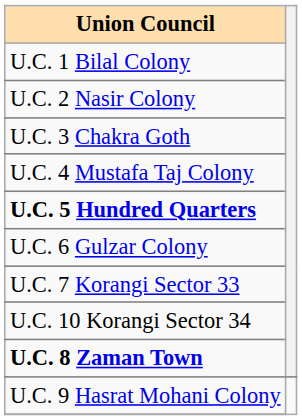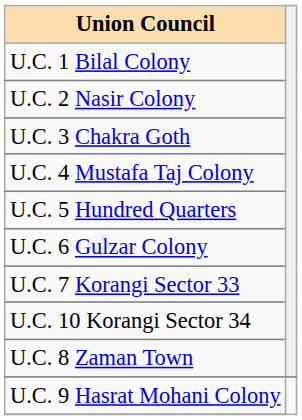(133, 209) bold -> (123, 209) normal
(106, 357) bold -> (102, 357) normal
